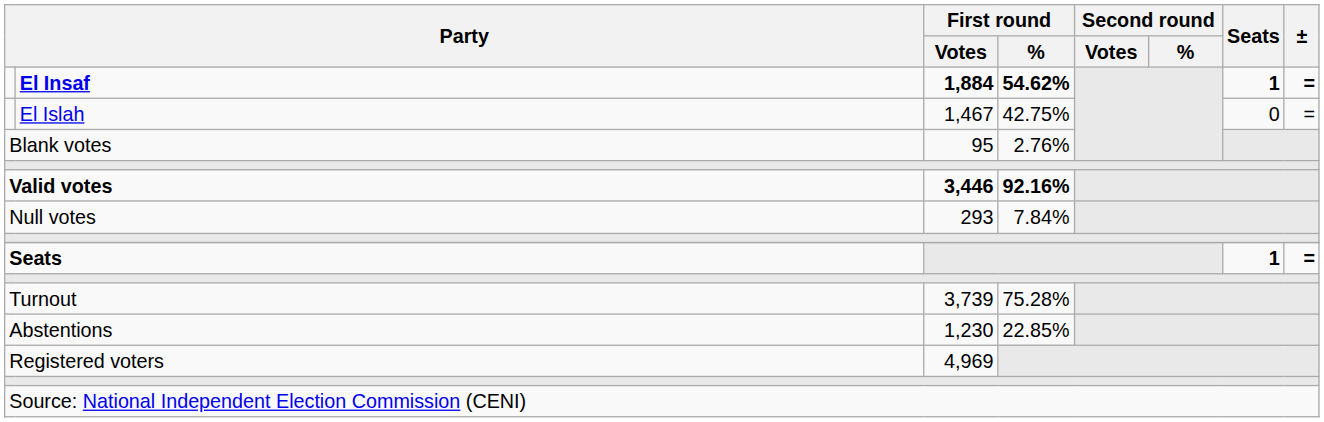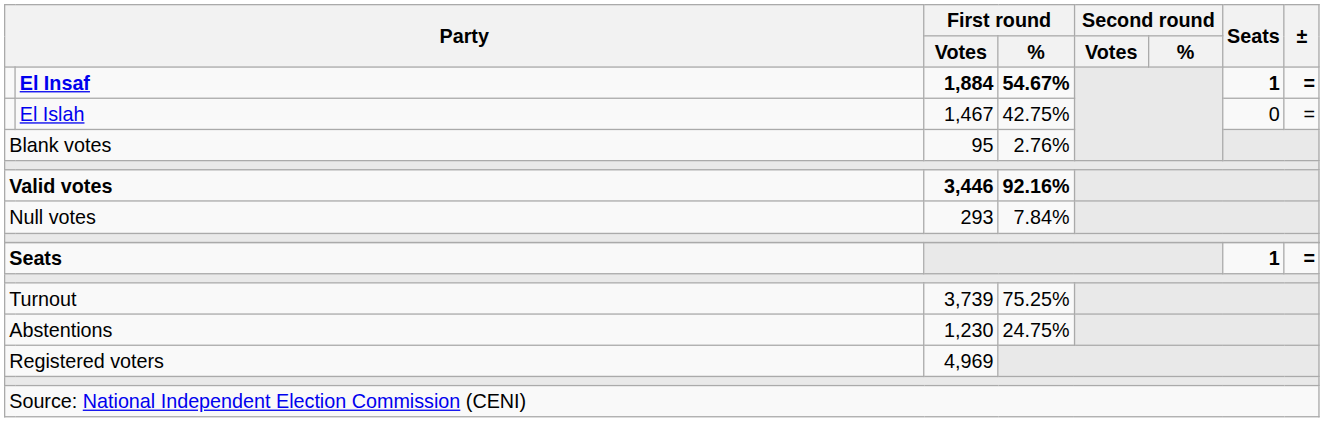(1036, 83) 54.62% -> (1036, 83) 54.67%
(1036, 298) 75.28% -> (1036, 298) 75.25%
(1036, 330) 22.85% -> (1036, 330) 24.75%
